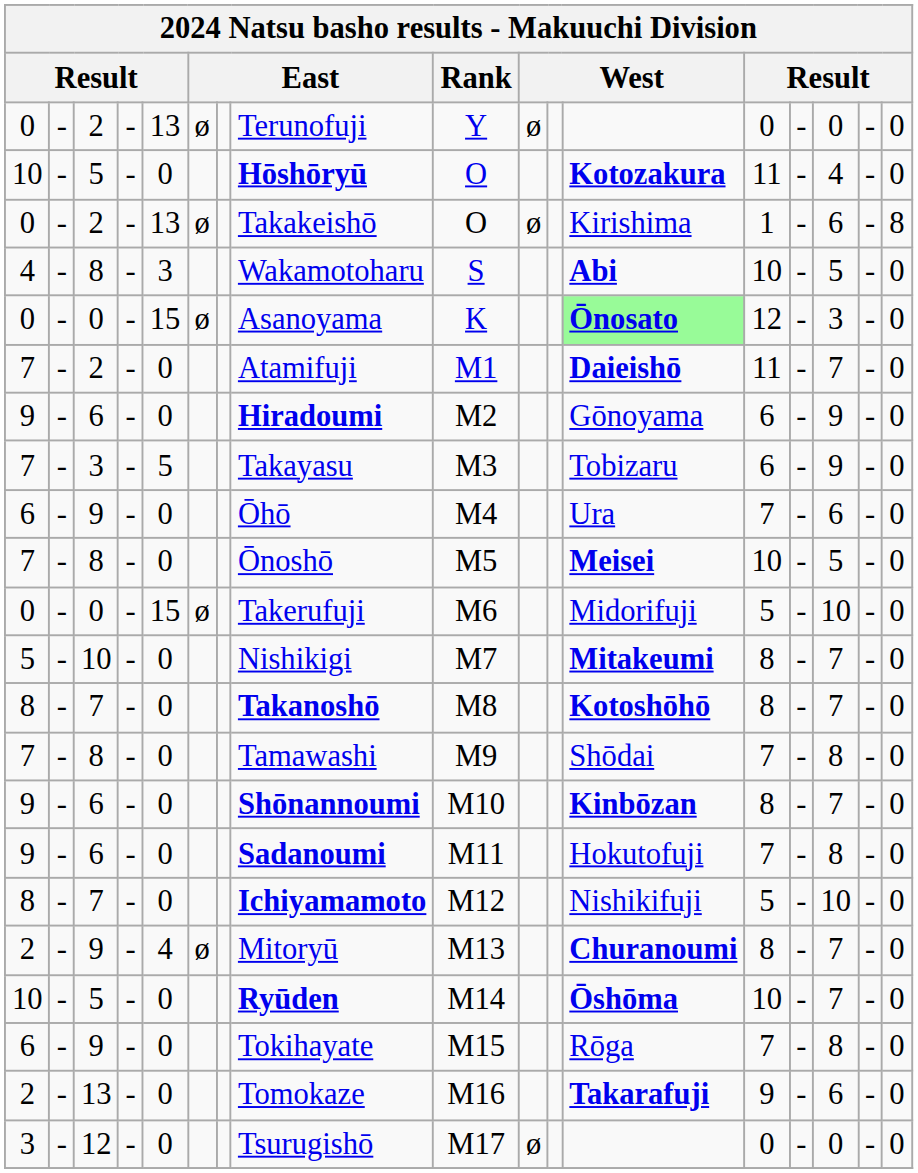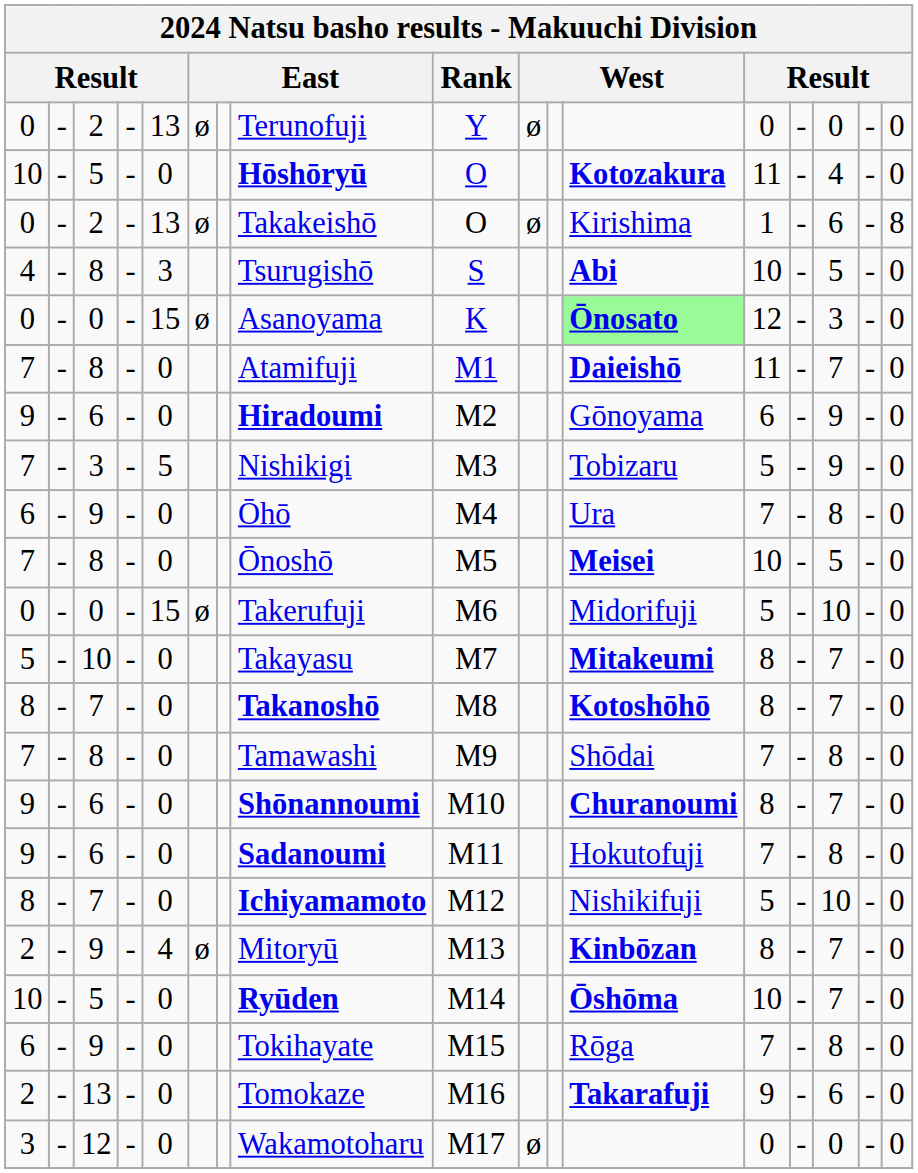(331, 271) Wakamotoharu -> (306, 271) Tsurugishō
(96, 367) 2 -> (96, 367) 8
(295, 464) Takayasu -> (295, 464) Nishikigi
(767, 464) 6 -> (767, 464) 5
(836, 513) 6 -> (836, 513) 8
(295, 658) Nishikigi -> (295, 658) Takayasu
(633, 804) Kinbōzan -> (653, 804) Churanoumi
(653, 949) Churanoumi -> (633, 949) Kinbōzan
(306, 1143) Tsurugishō -> (331, 1143) Wakamotoharu
